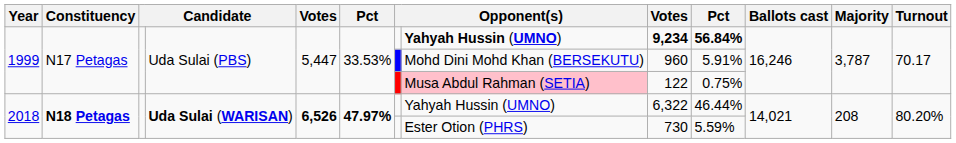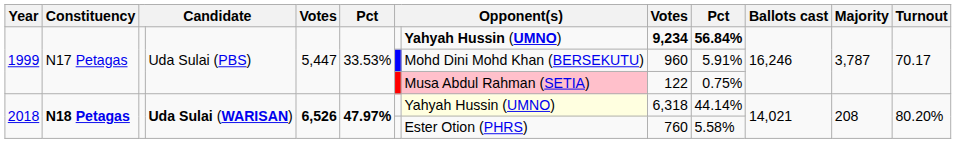(480, 105) no background -> (480, 105) lightyellow background
(670, 105) 6,322 -> (670, 105) 6,318
(718, 105) 46.44% -> (718, 105) 44.14%
(676, 128) 730 -> (676, 128) 760
(714, 128) 5.59% -> (714, 128) 5.58%
